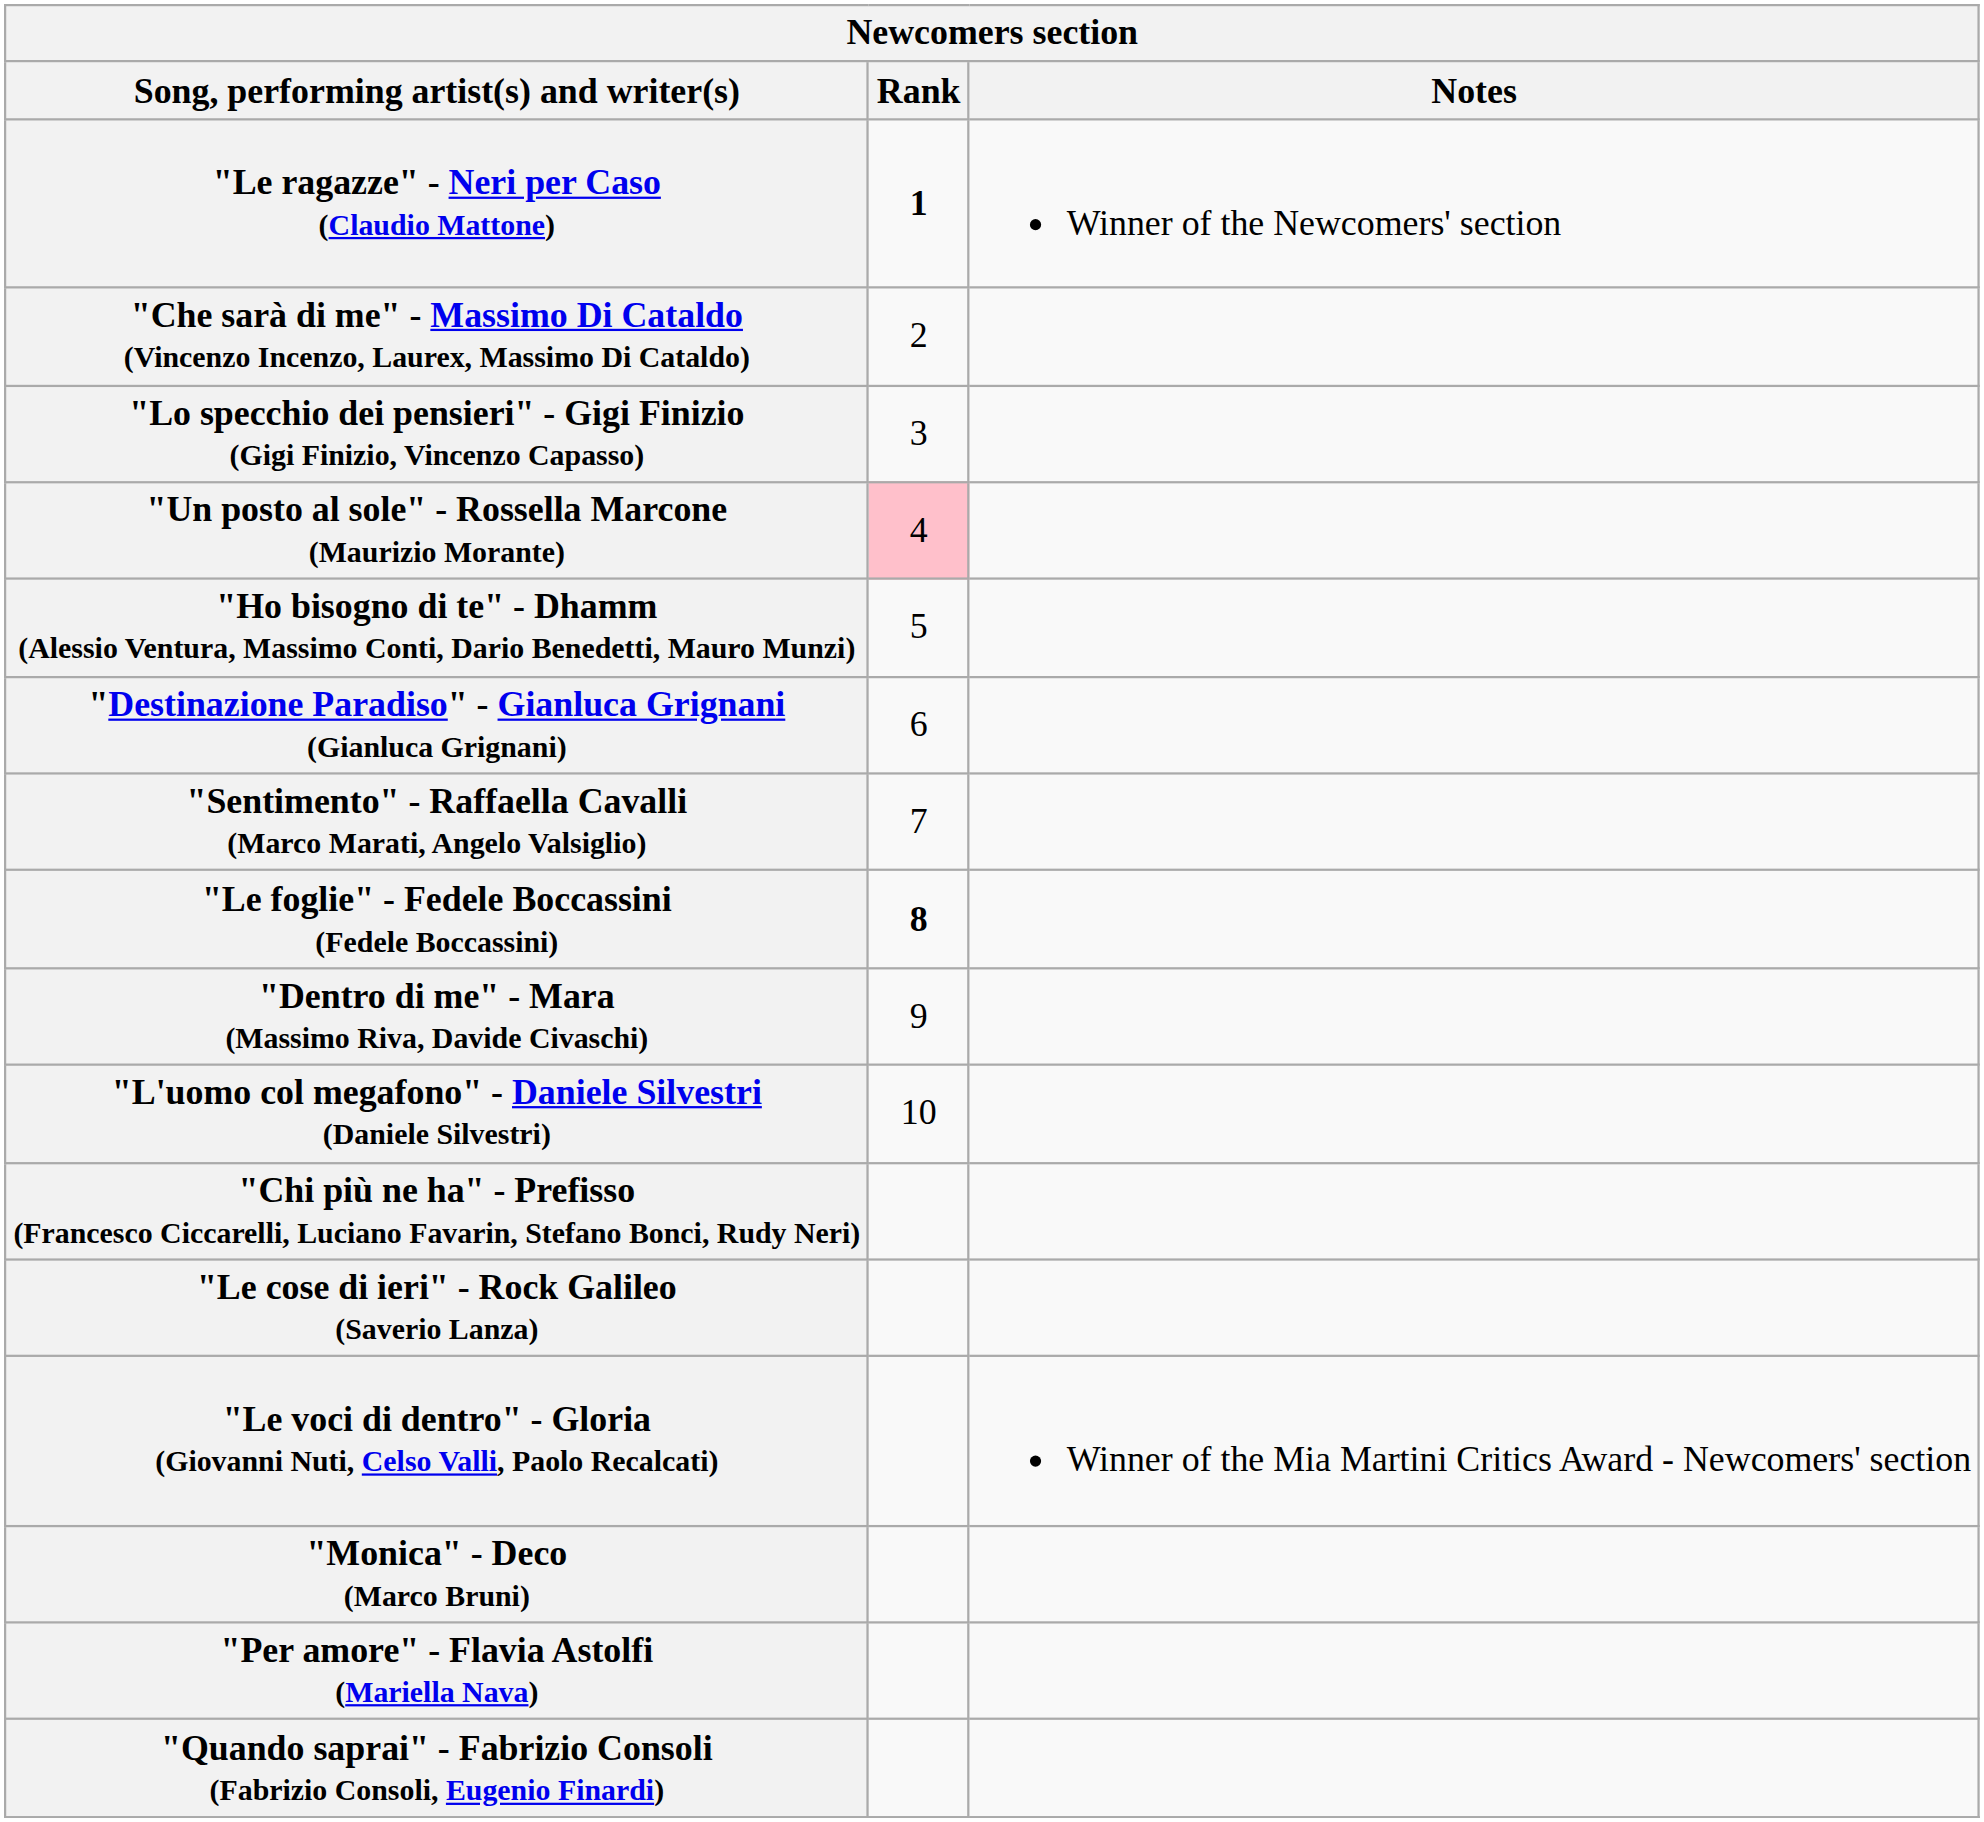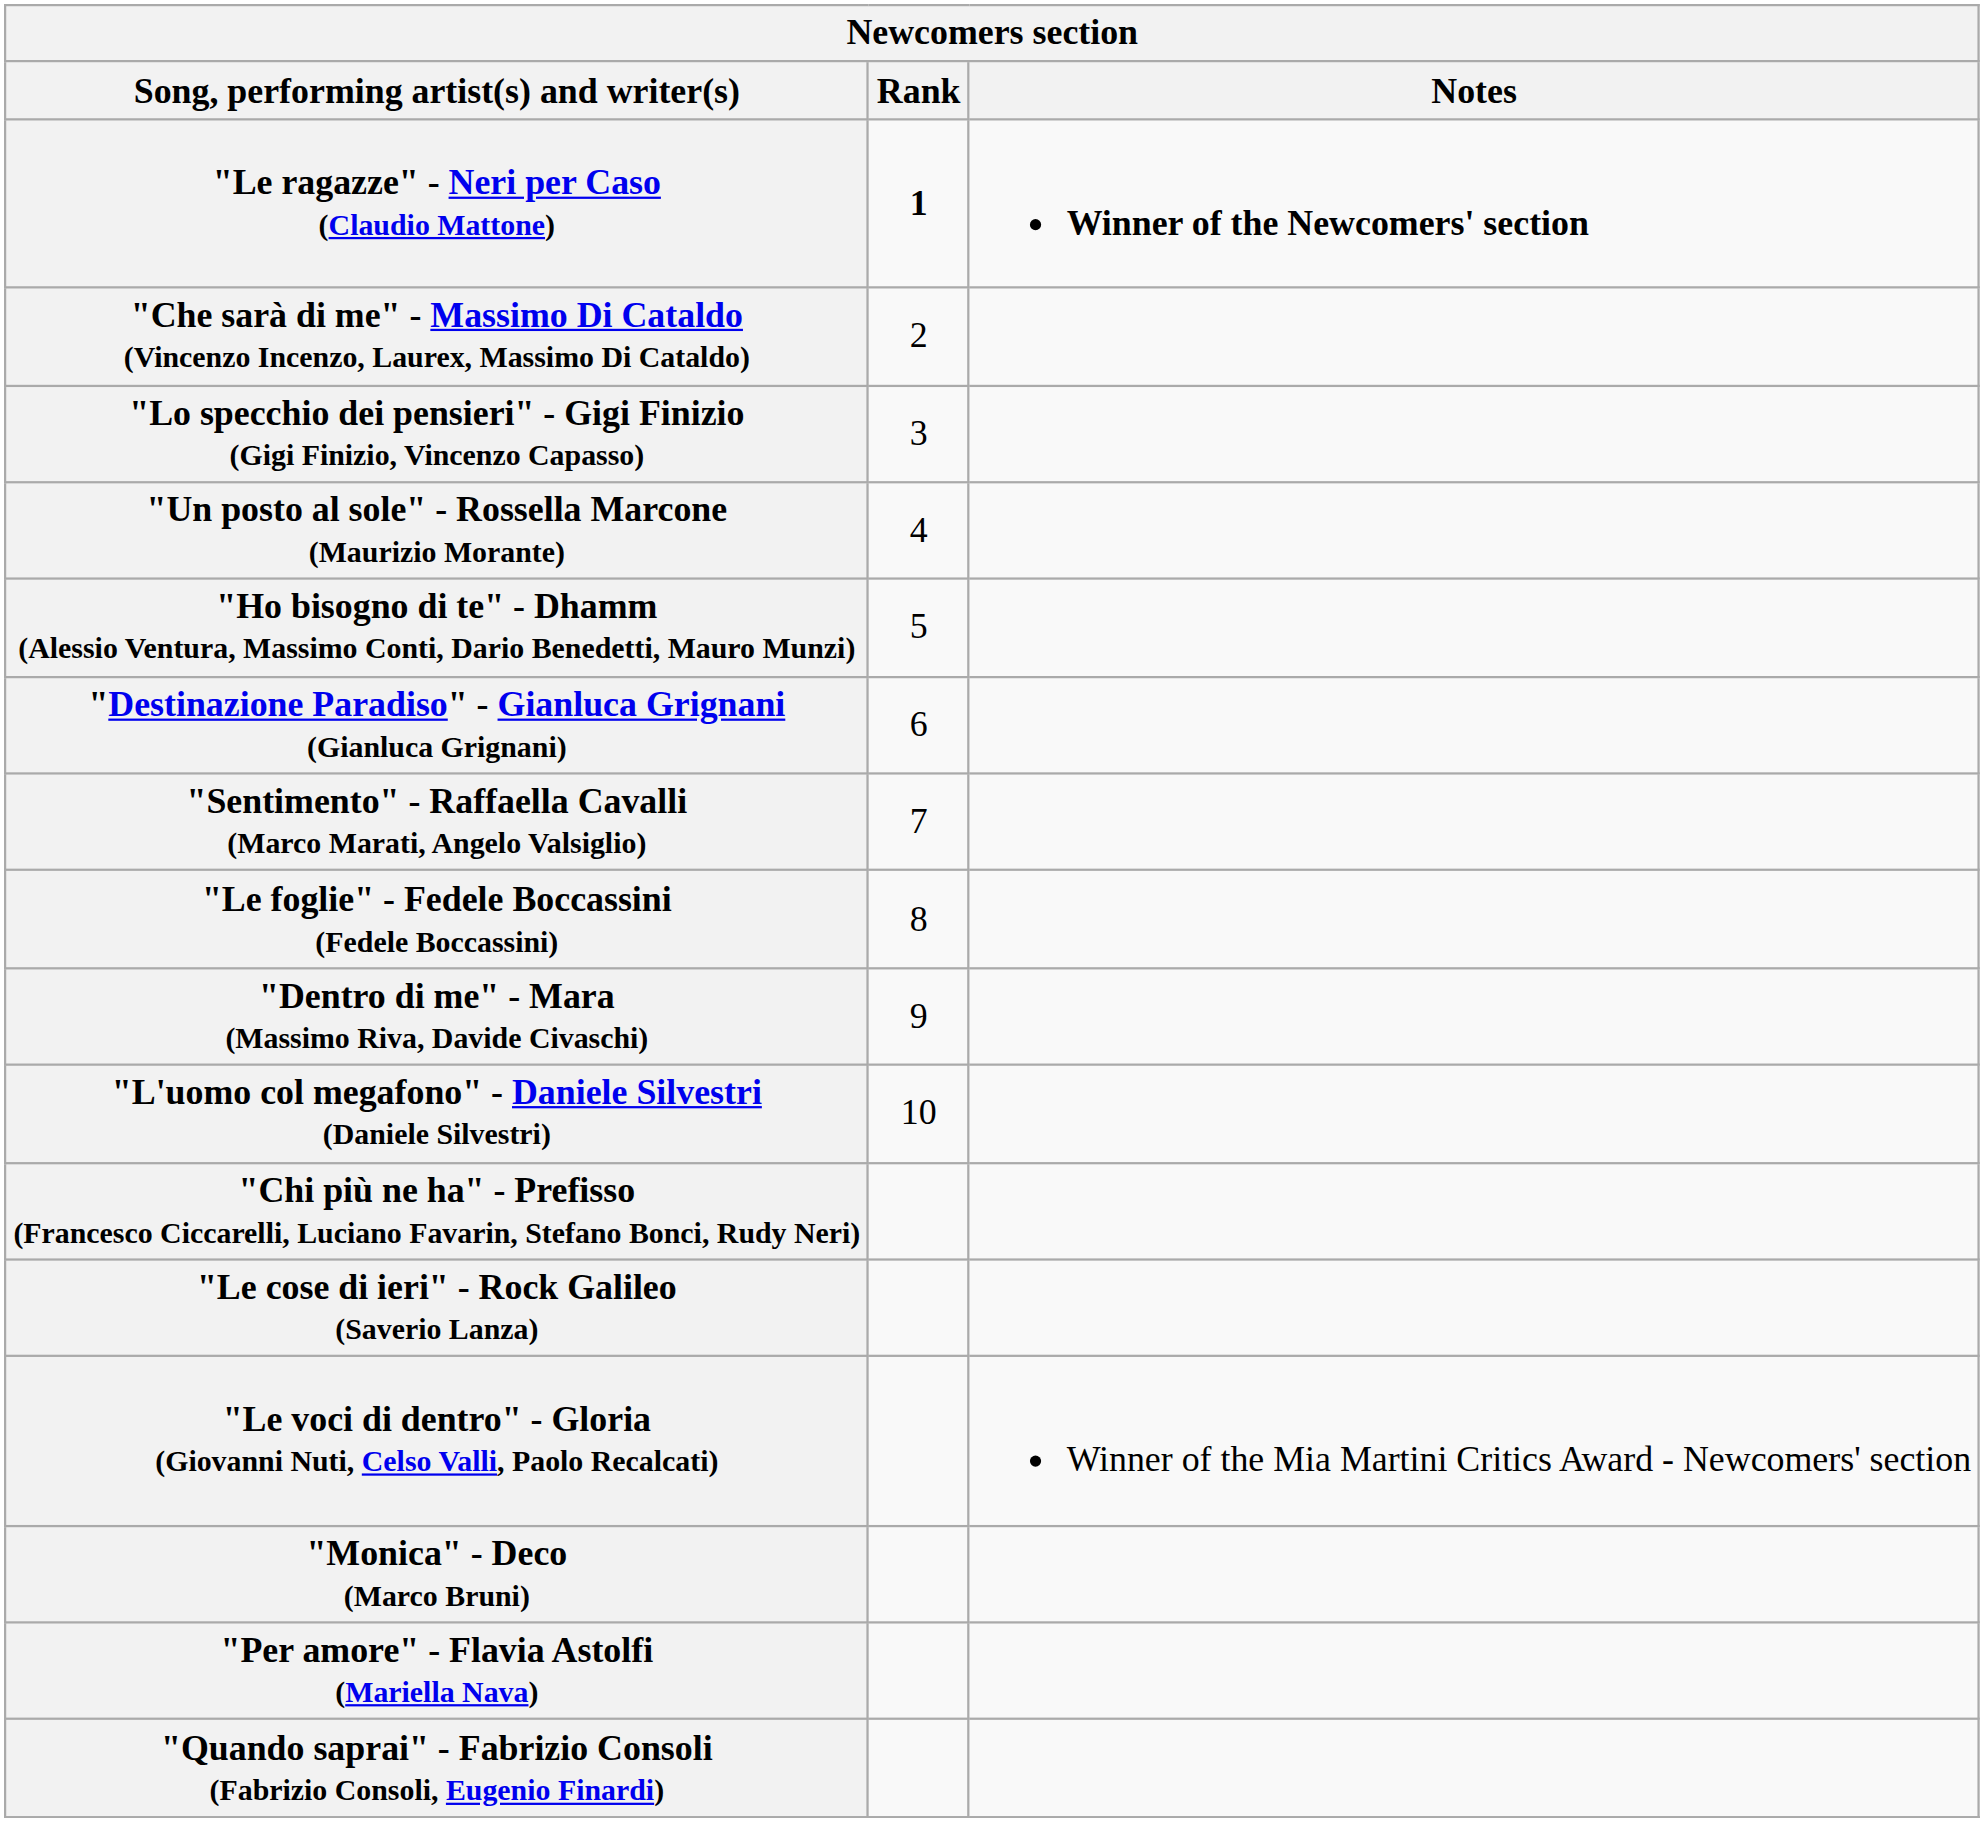(1474, 223) normal -> (1474, 223) bold
(919, 529) pink background -> (919, 529) no background
(919, 918) bold -> (919, 918) normal
